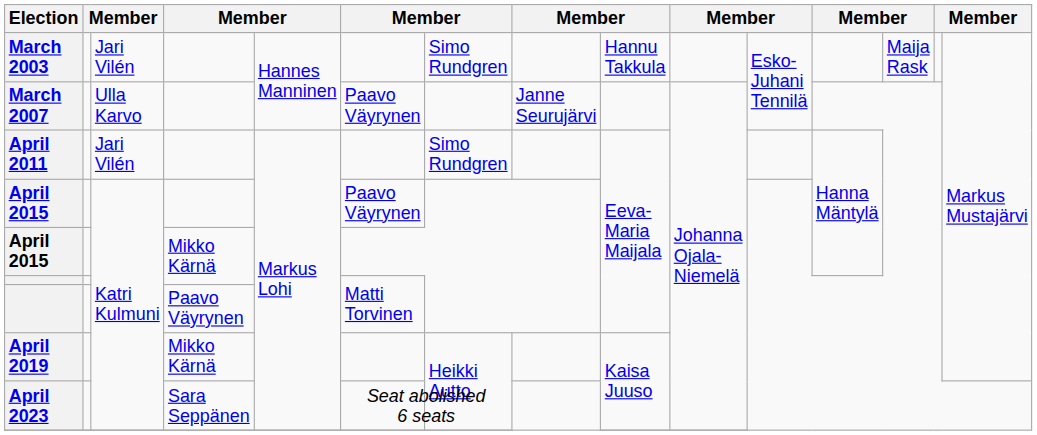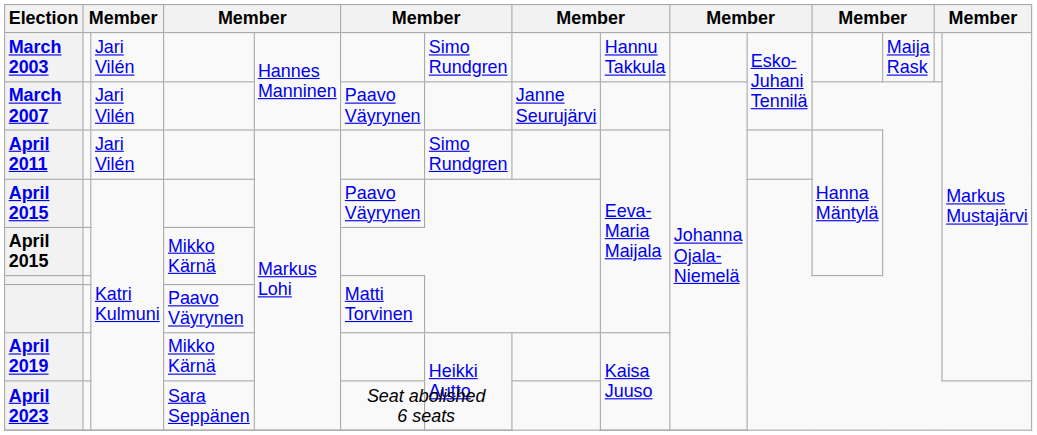(118, 105) Ulla Karvo -> (115, 105) Jari Vilén
